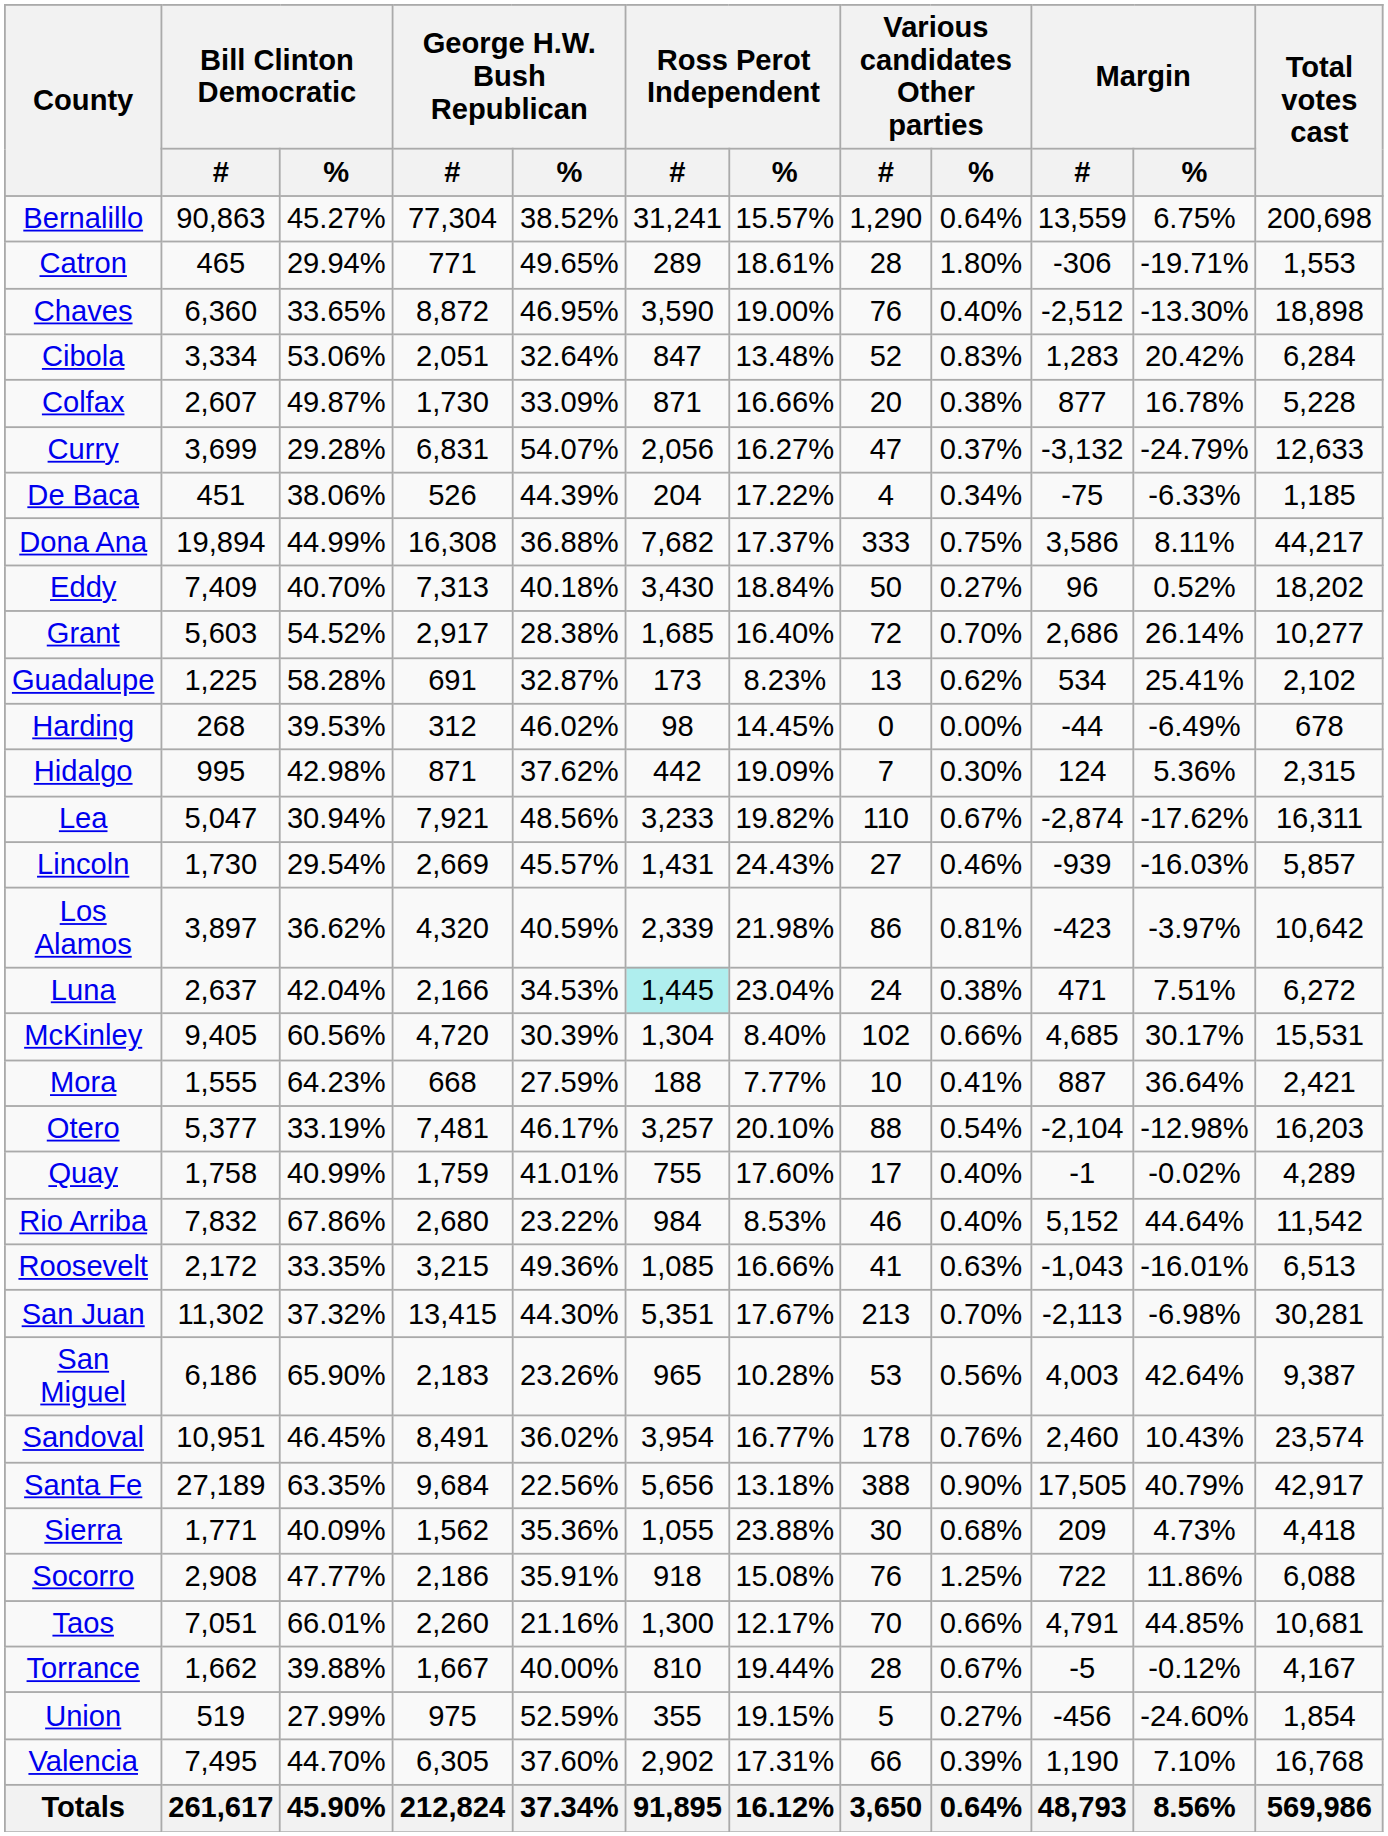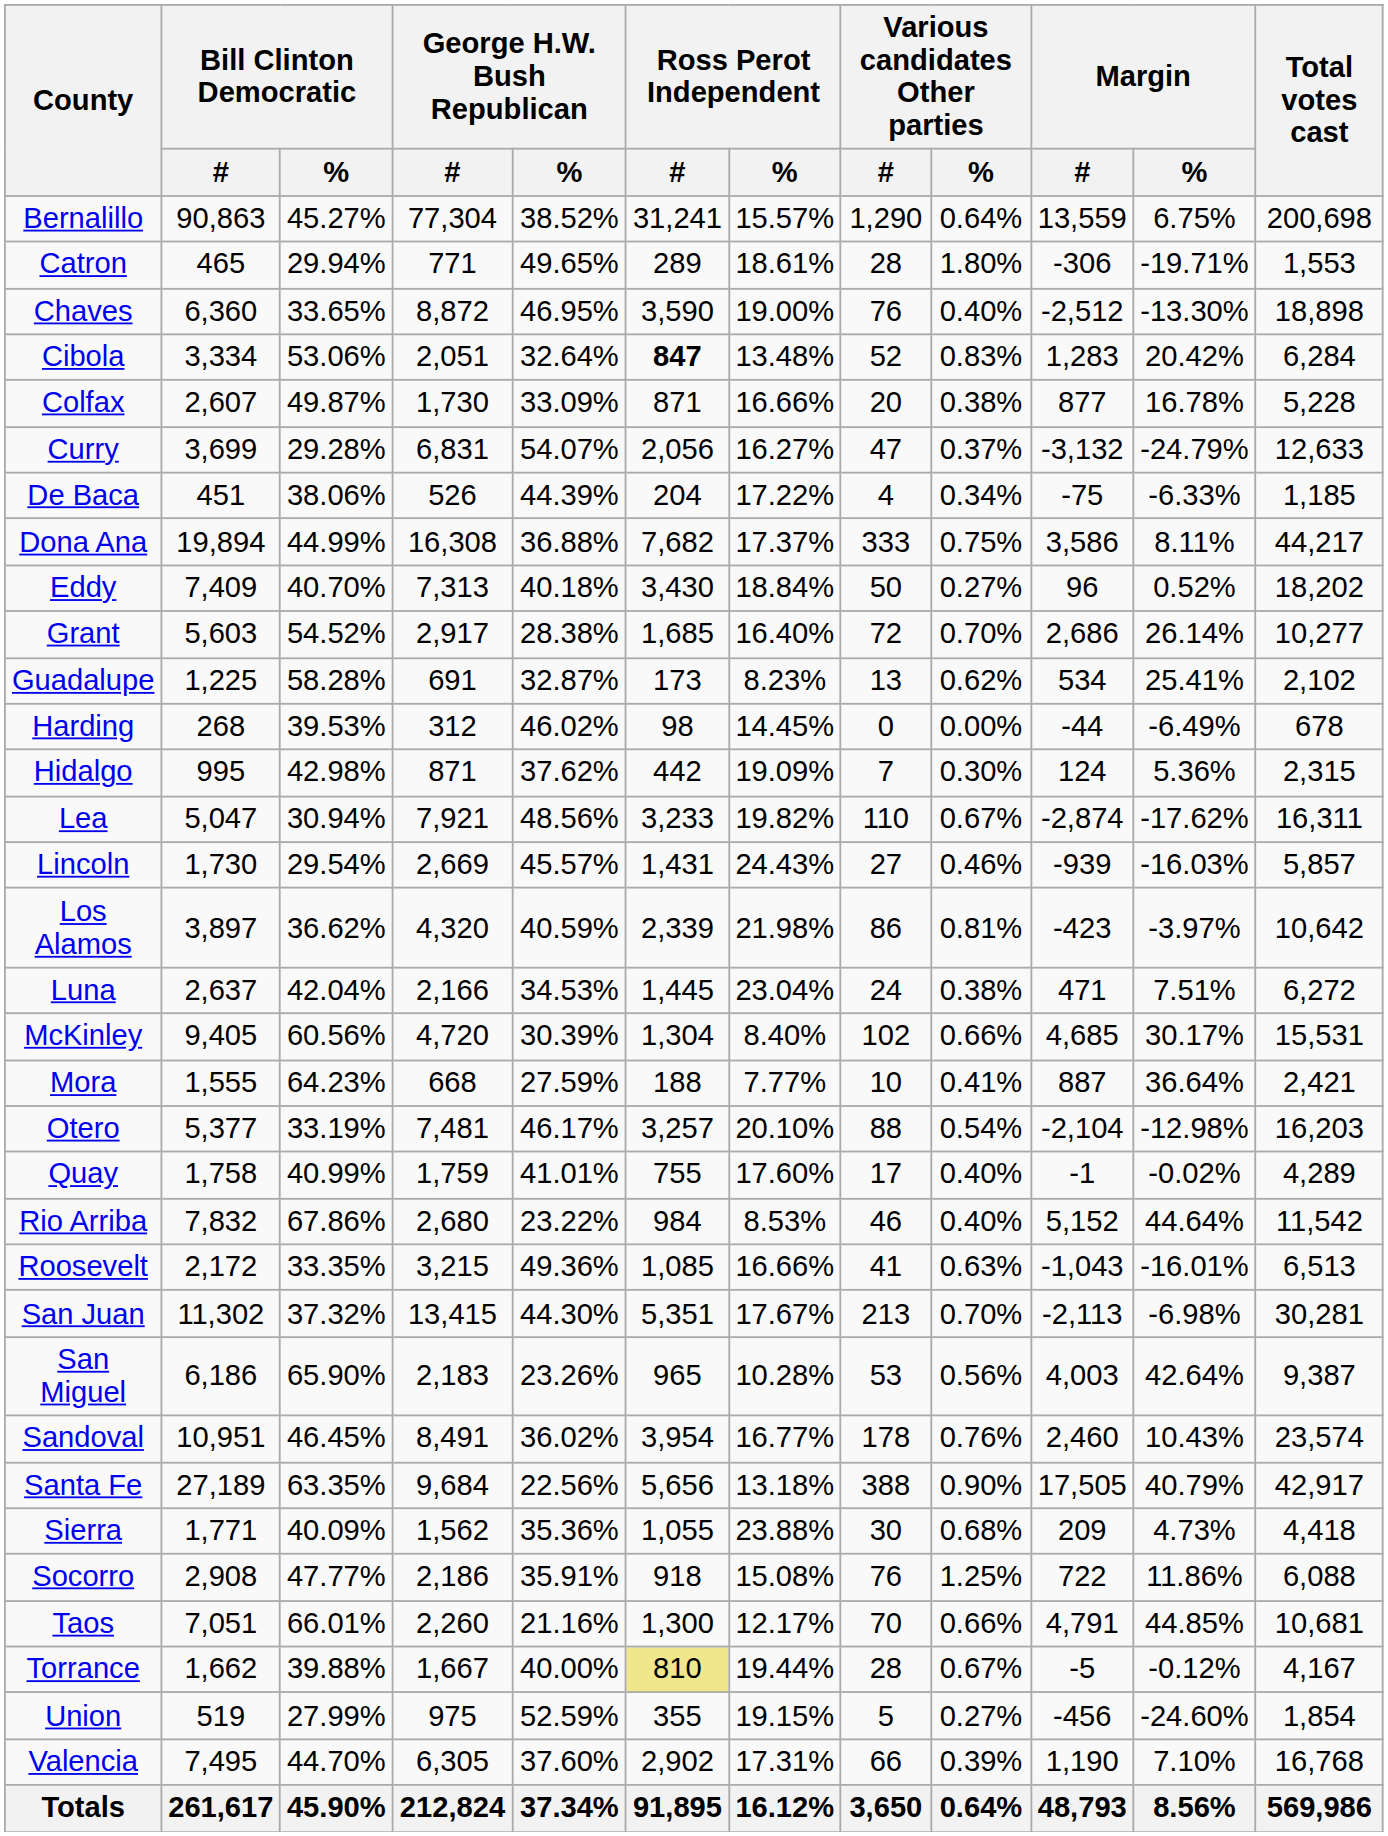(677, 356) normal -> (677, 356) bold
(677, 989) paleturquoise background -> (677, 989) no background
(677, 1669) no background -> (677, 1669) khaki background
